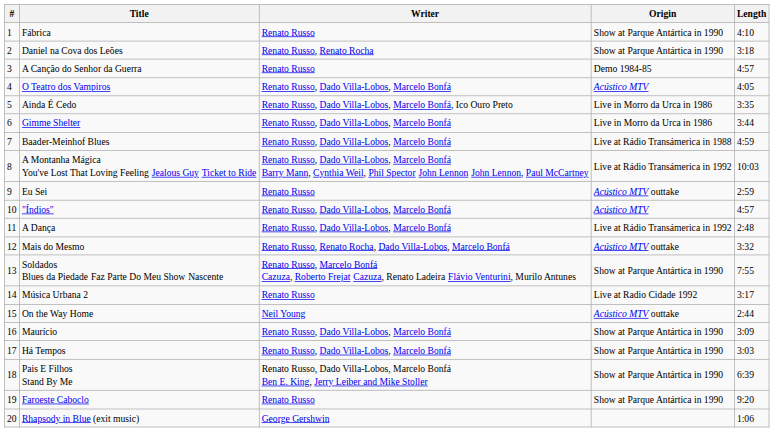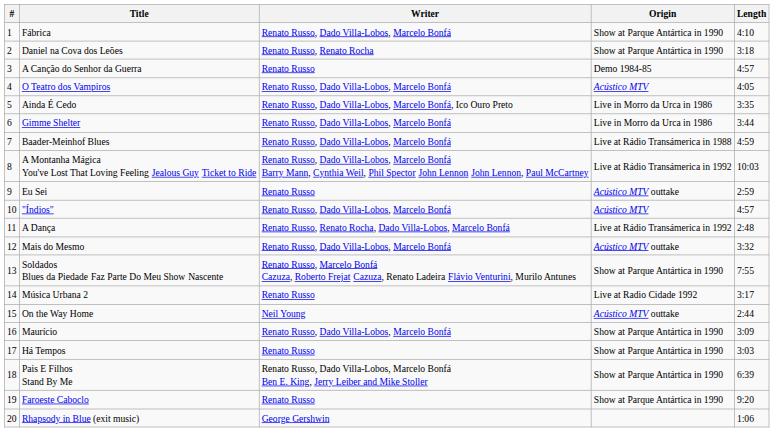(288, 31) Renato Russo -> (356, 32) Renato Russo, Dado Villa-Lobos, Marcelo Bonfá
(356, 228) Renato Russo, Dado Villa-Lobos, Marcelo Bonfá -> (386, 228) Renato Russo, Renato Rocha, Dado Villa-Lobos, Marcelo Bonfá
(386, 246) Renato Russo, Renato Rocha, Dado Villa-Lobos, Marcelo Bonfá -> (356, 246) Renato Russo, Dado Villa-Lobos, Marcelo Bonfá
(356, 350) Renato Russo, Dado Villa-Lobos, Marcelo Bonfá -> (288, 350) Renato Russo
